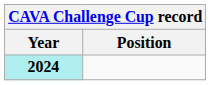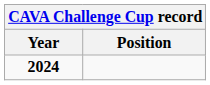(43, 67) paleturquoise background -> (43, 67) no background
